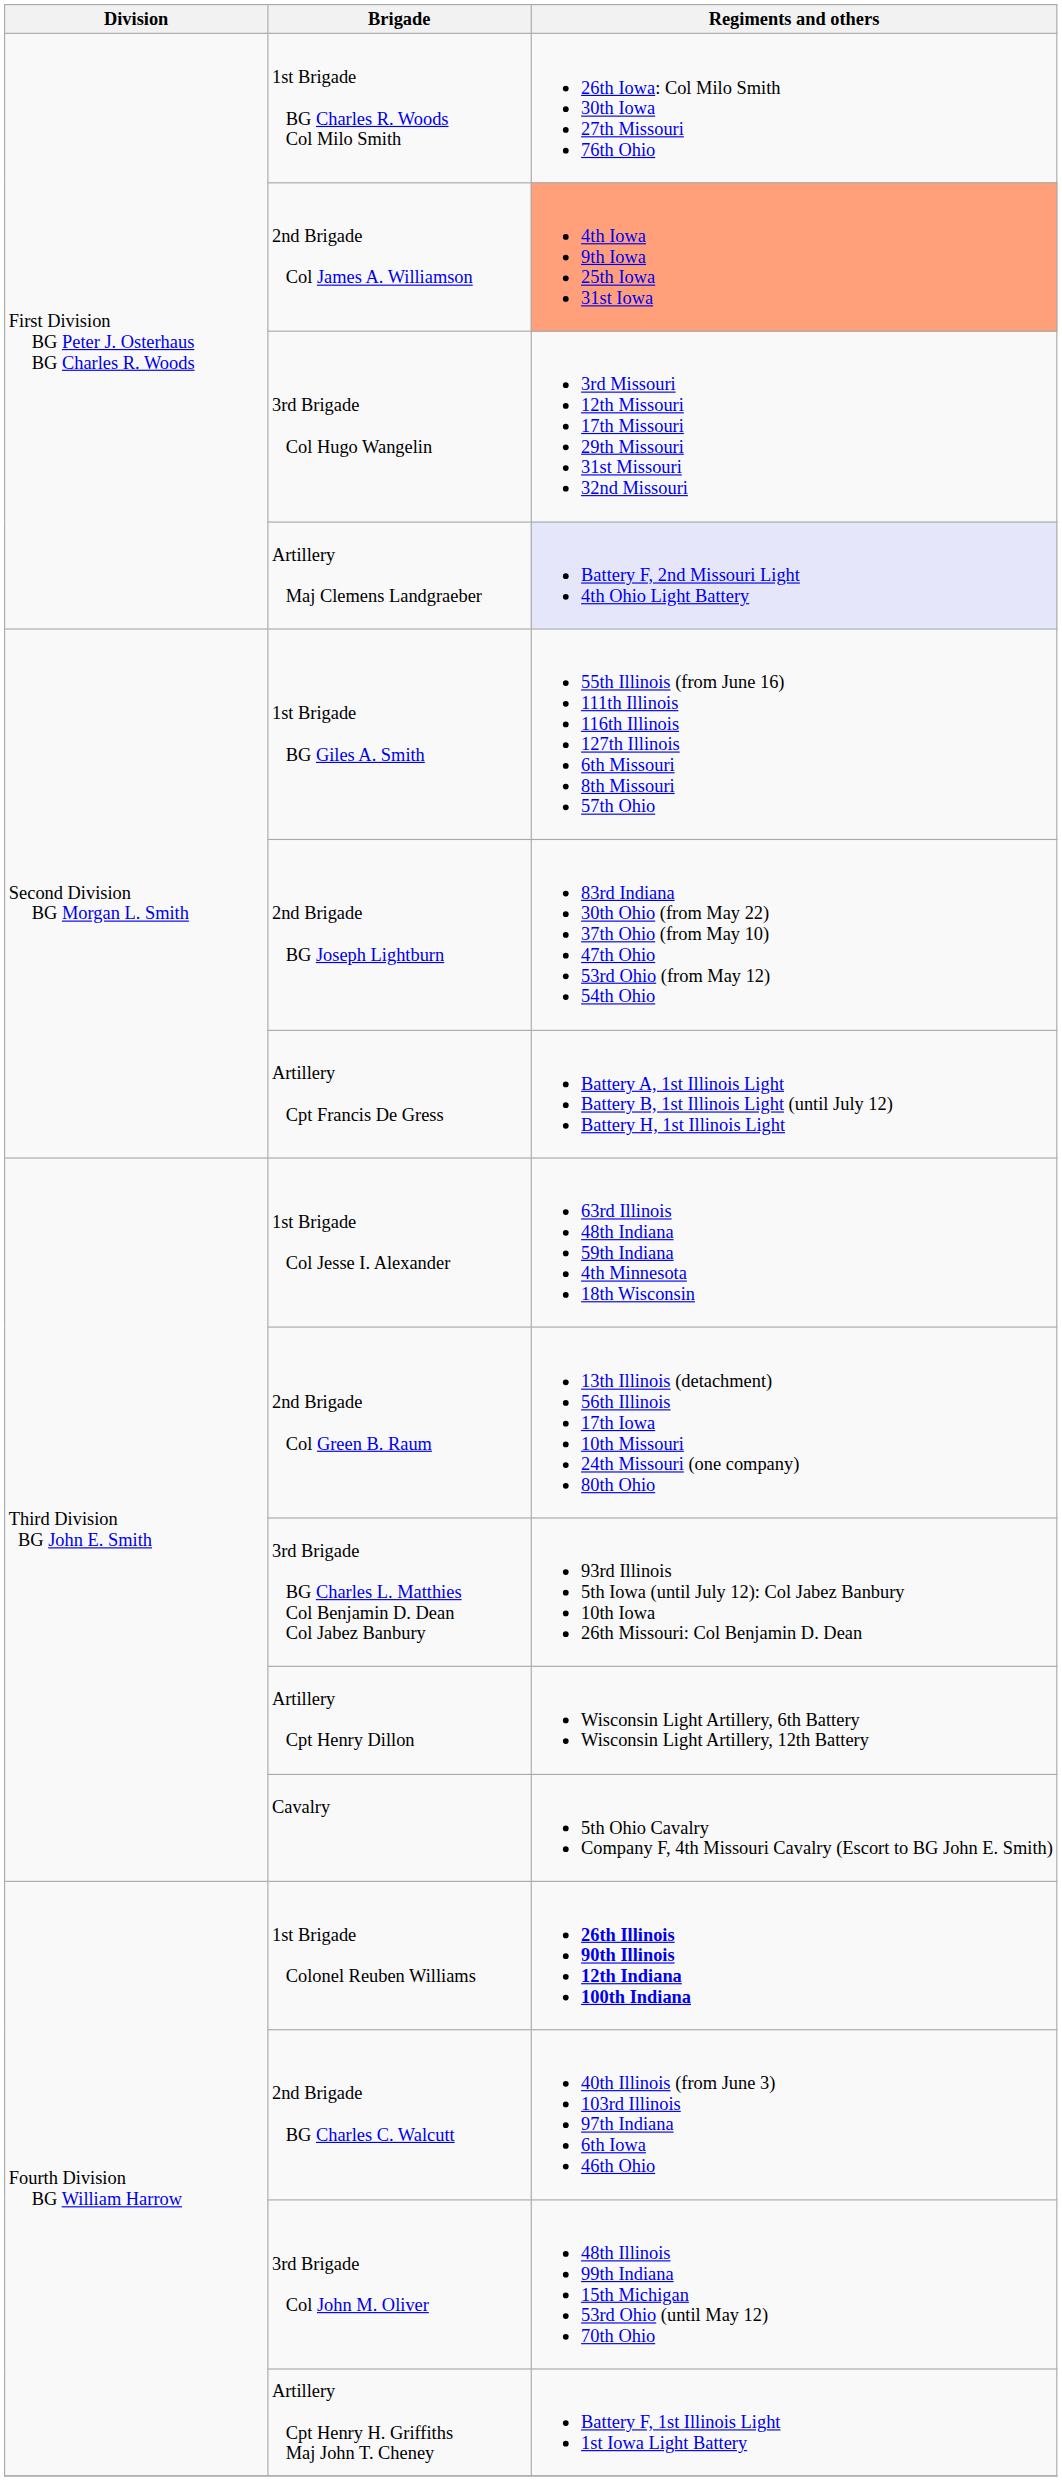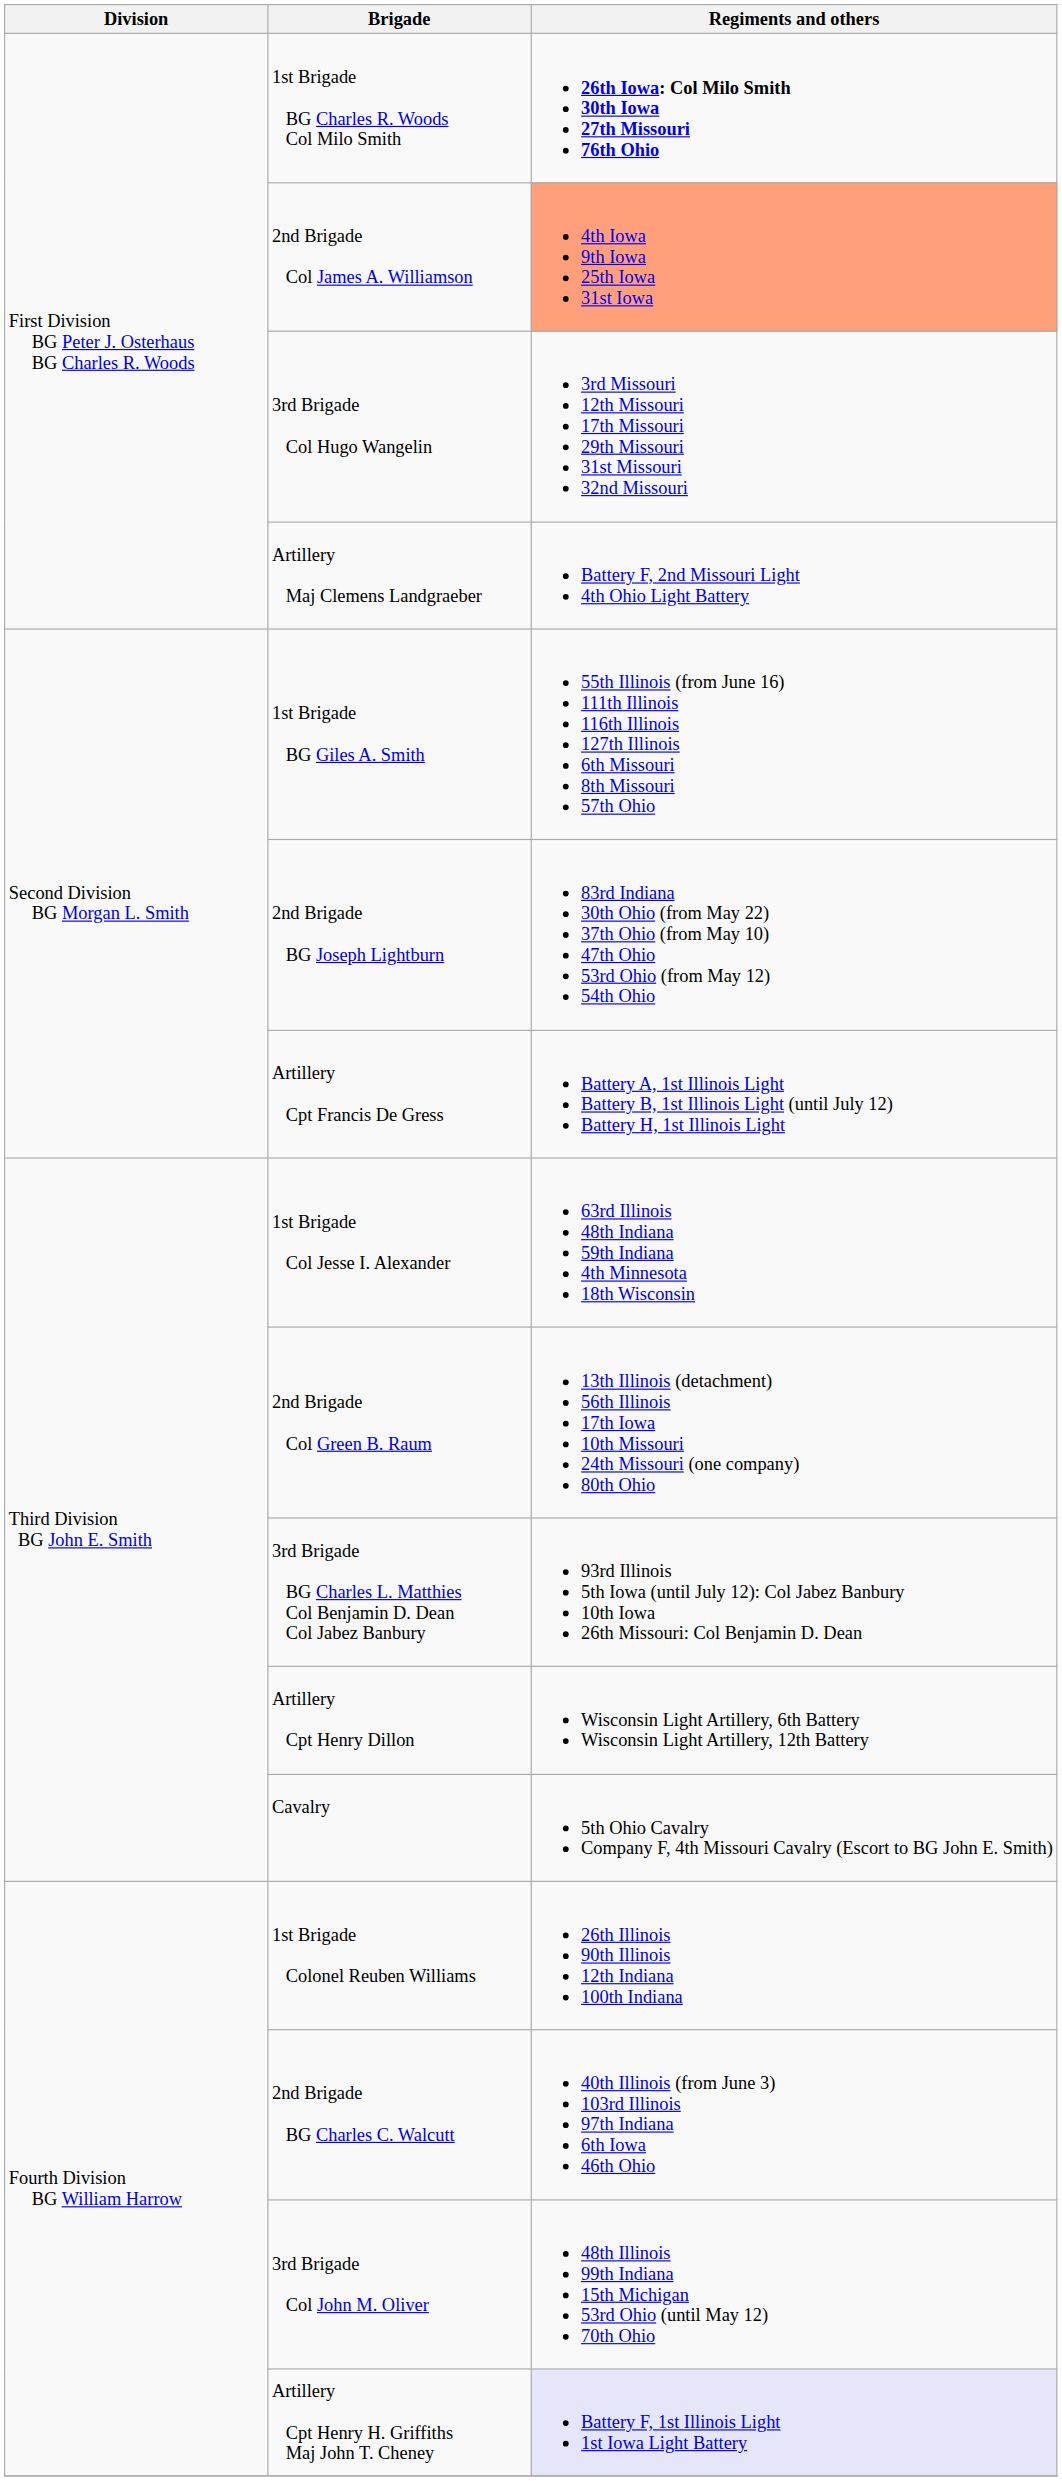(794, 118) normal -> (794, 118) bold
(794, 586) lavender background -> (794, 586) no background
(794, 1966) bold -> (794, 1966) normal
(794, 2433) no background -> (794, 2433) lavender background
